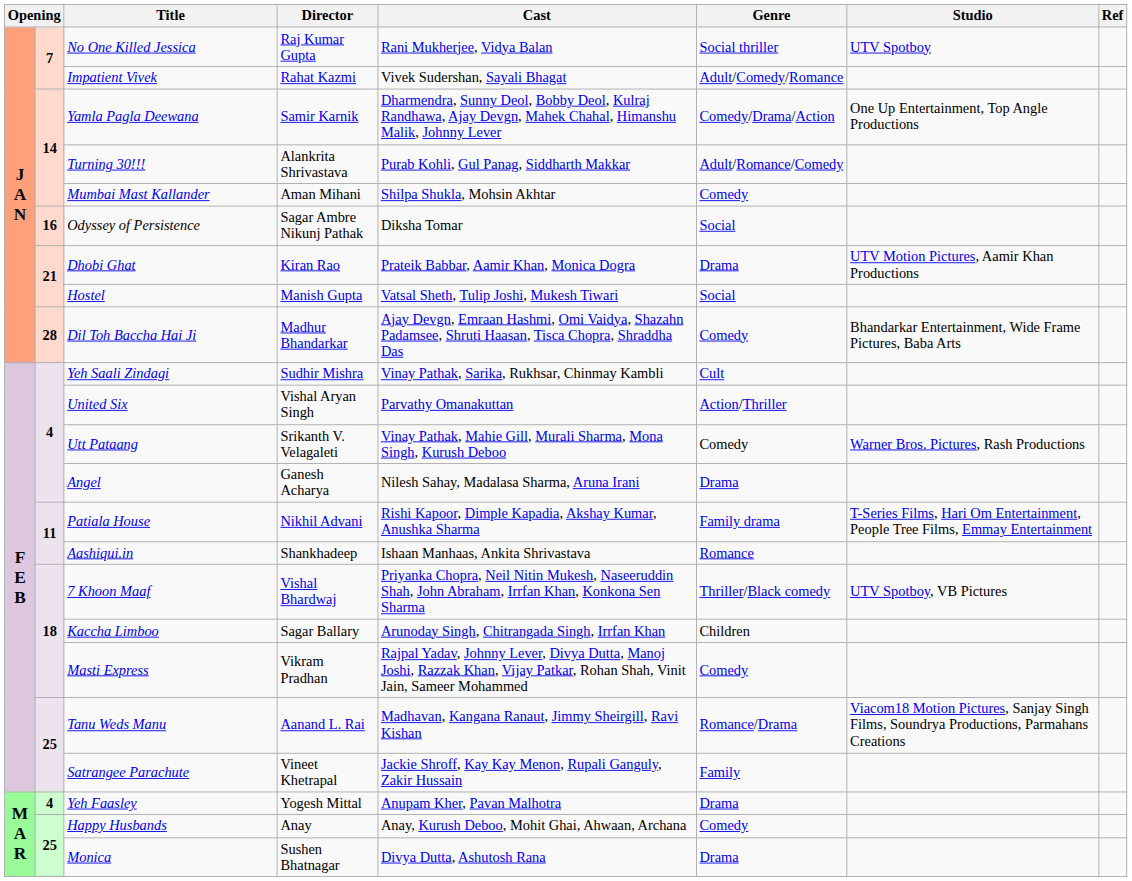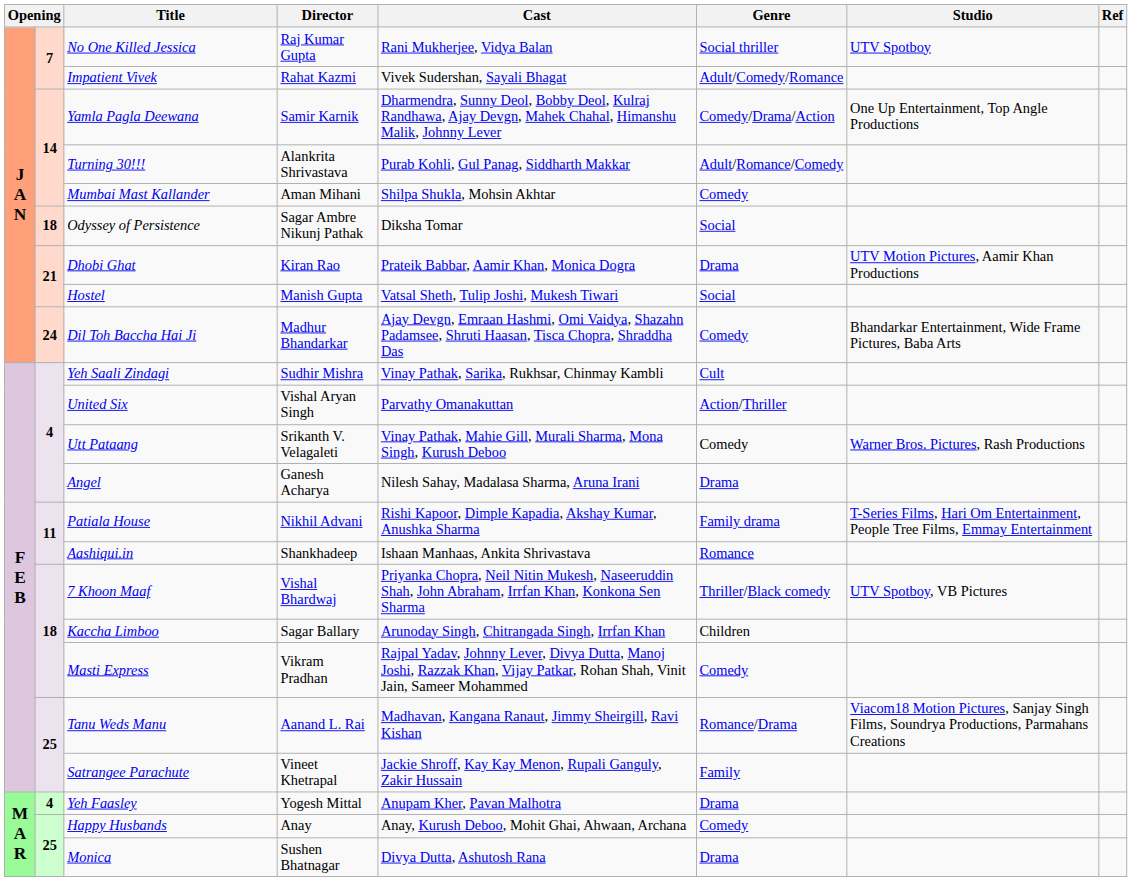(50, 225) 16 -> (50, 225) 18
(50, 334) 28 -> (50, 334) 24
